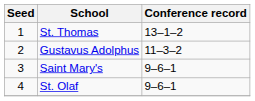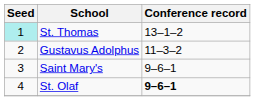(21, 31) no background -> (21, 31) paleturquoise background
(160, 86) normal -> (160, 86) bold
